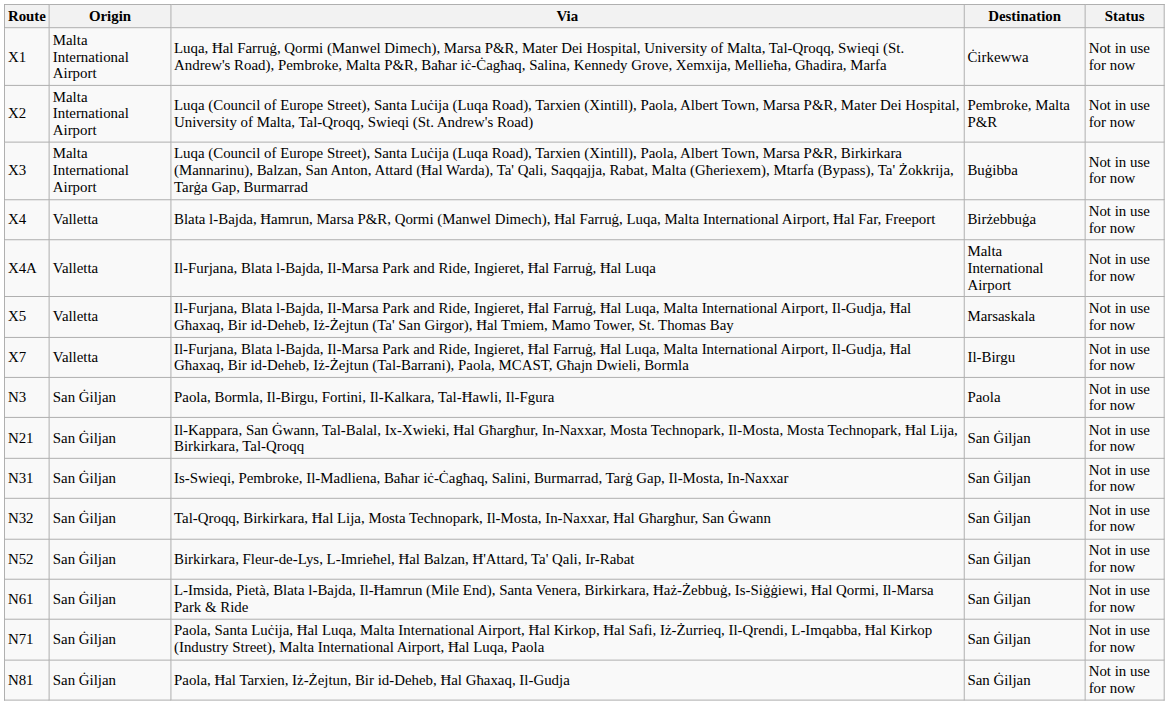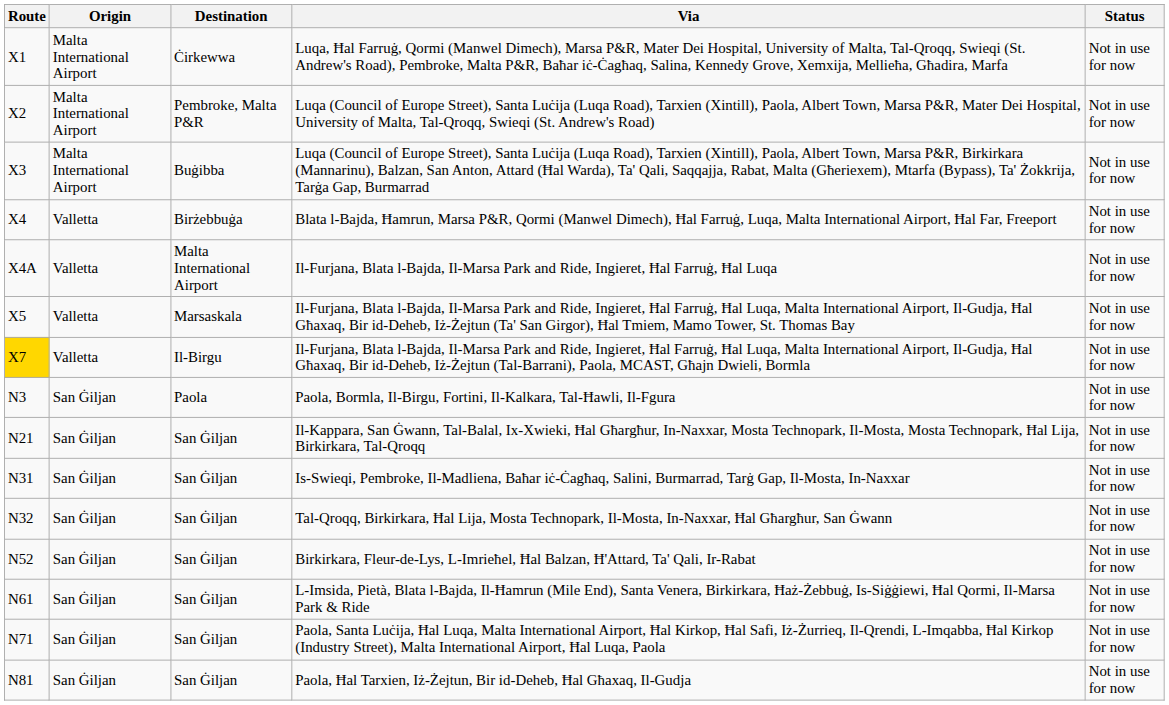columns swapped: (567, 16) <-> (1025, 16)
(17, 357) no background -> (17, 357) gold background
